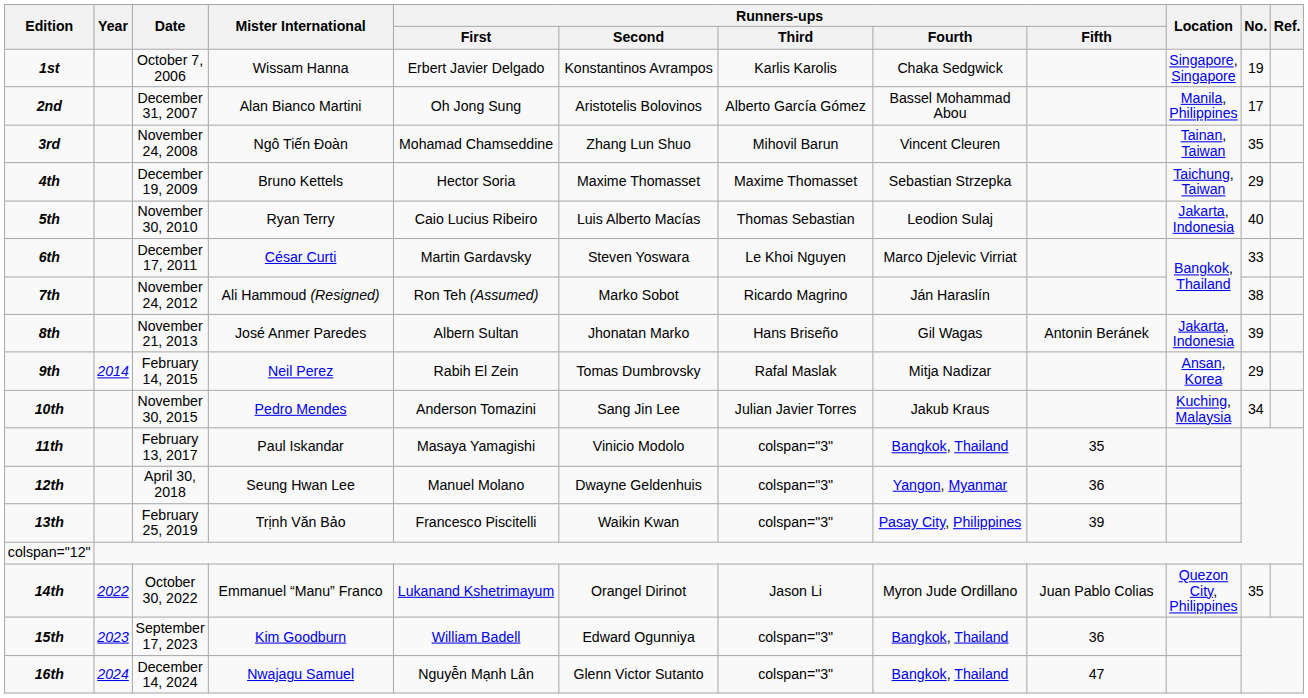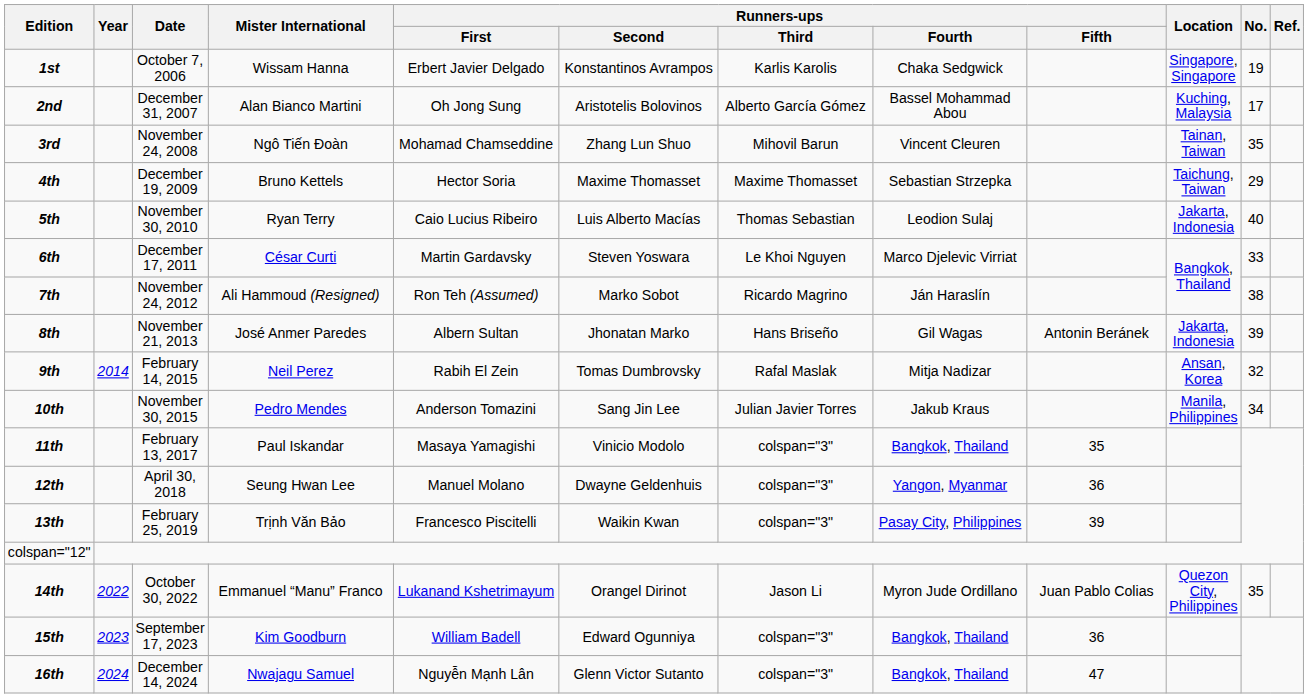(1203, 106) Manila, Philippines -> (1203, 106) Kuching, Malaysia
(1256, 371) 29 -> (1256, 371) 32
(1203, 409) Kuching, Malaysia -> (1203, 409) Manila, Philippines
